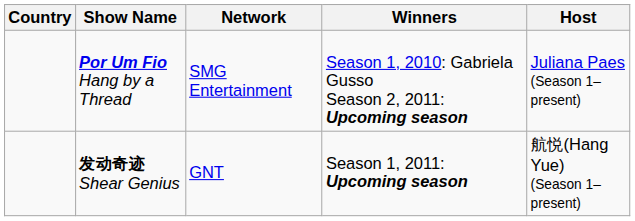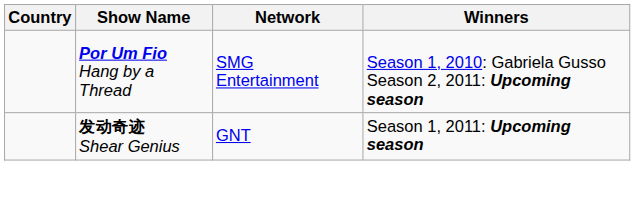- column: (578, 17)
